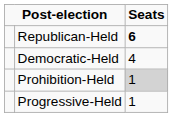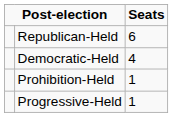(132, 36) bold -> (132, 36) normal
(132, 79) lightgrey background -> (132, 79) no background
